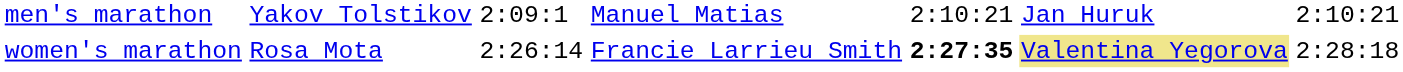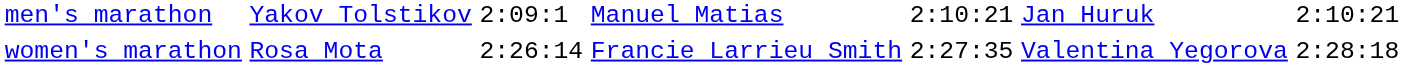(962, 51) bold -> (962, 51) normal
(1154, 51) khaki background -> (1154, 51) no background
